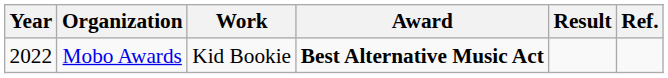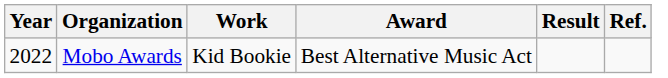(422, 55) bold -> (416, 55) normal
